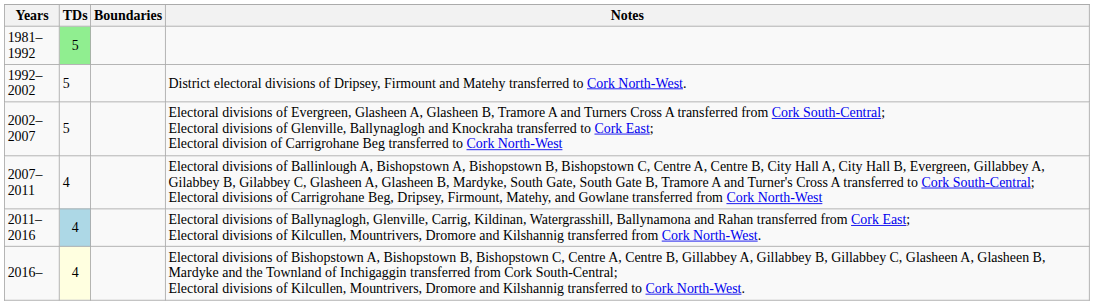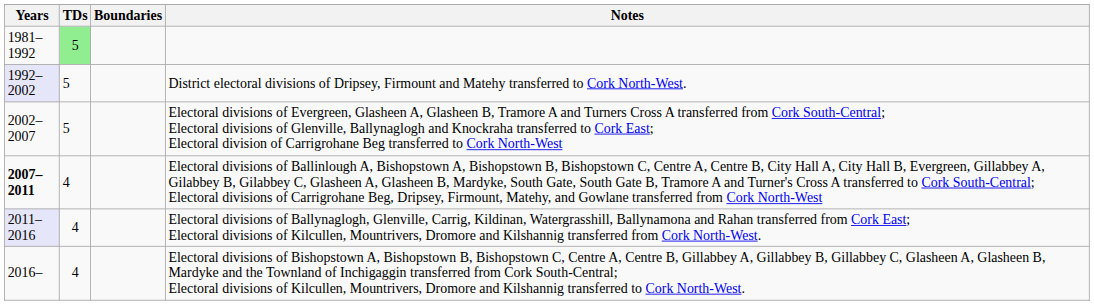(25, 83) no background -> (25, 83) lavender background
(25, 182) normal -> (25, 182) bold
(25, 227) no background -> (25, 227) lavender background
(75, 227) lightblue background -> (75, 227) no background
(75, 273) lightyellow background -> (75, 273) no background
